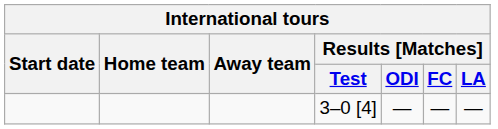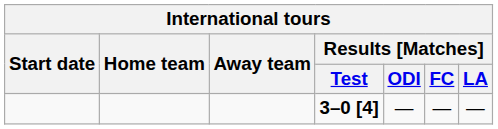(348, 108) normal -> (349, 108) bold
